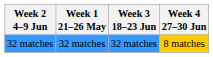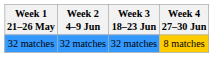columns swapped: (82, 19) <-> (30, 19)
